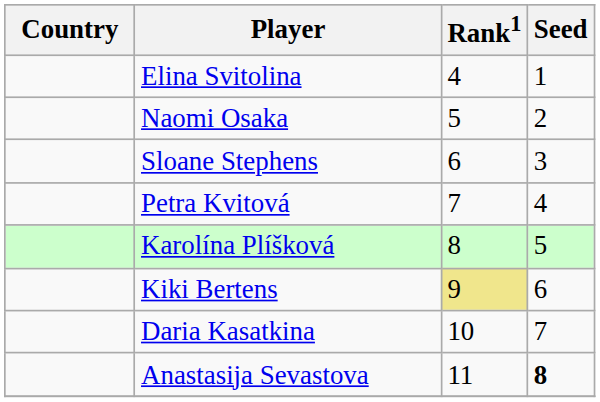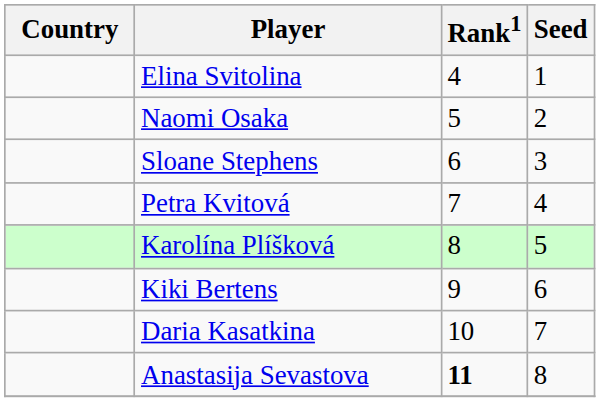(454, 288) khaki background -> (454, 288) no background
(460, 374) normal -> (460, 374) bold
(540, 374) bold -> (540, 374) normal
